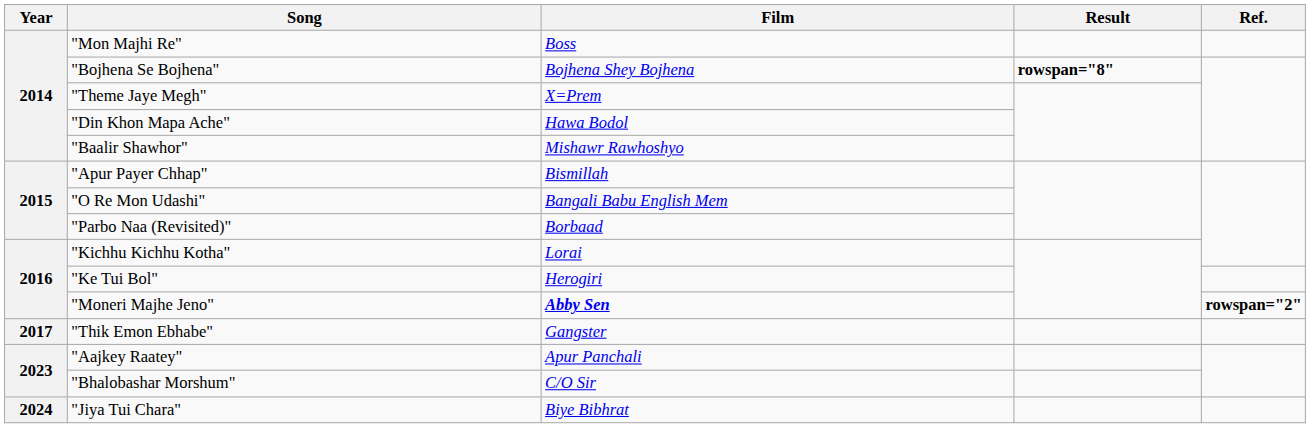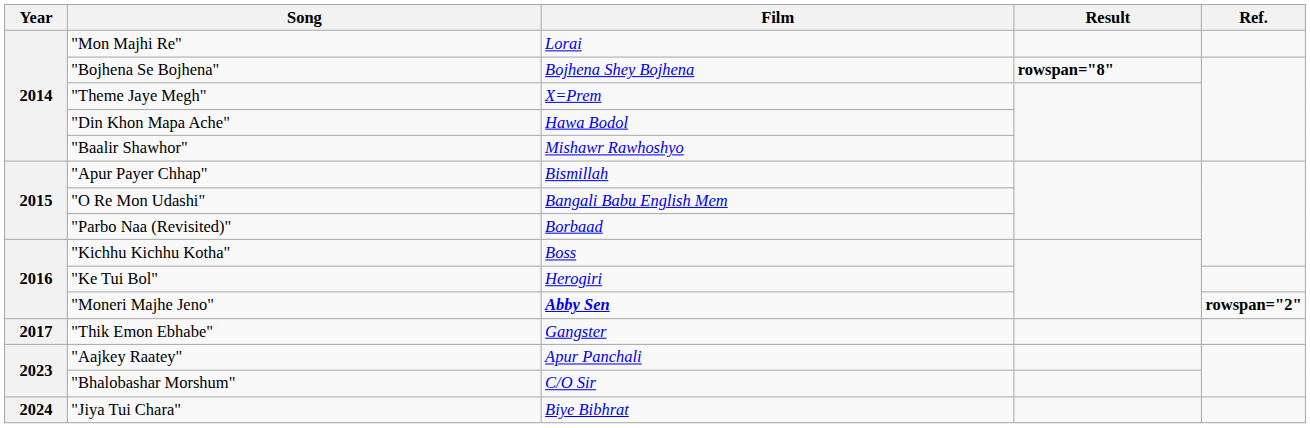(561, 43) Boss -> (563, 43) Lorai
(563, 252) Lorai -> (561, 252) Boss
